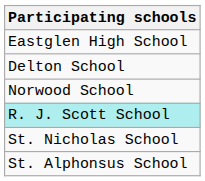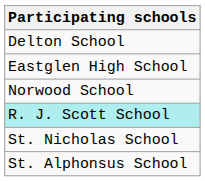(98, 42) Eastglen High School -> (66, 42) Delton School
(66, 66) Delton School -> (98, 66) Eastglen High School
